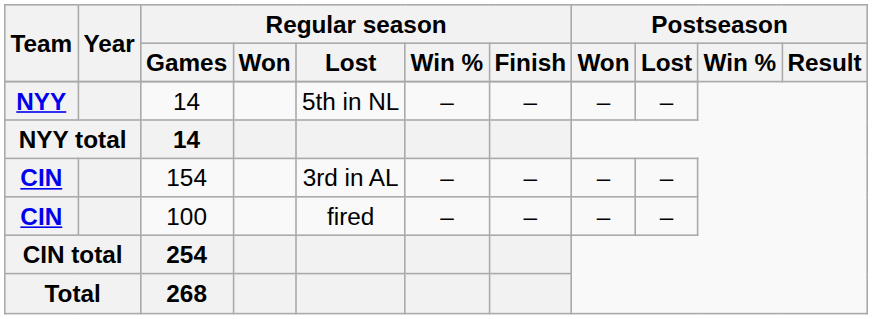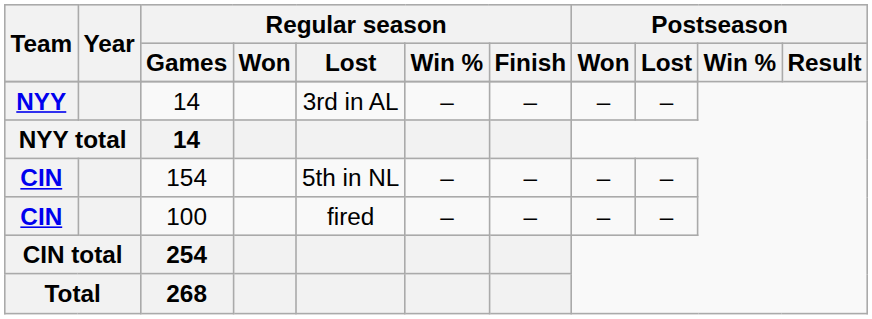(351, 101) 5th in NL -> (351, 101) 3rd in AL
(351, 178) 3rd in AL -> (351, 178) 5th in NL
